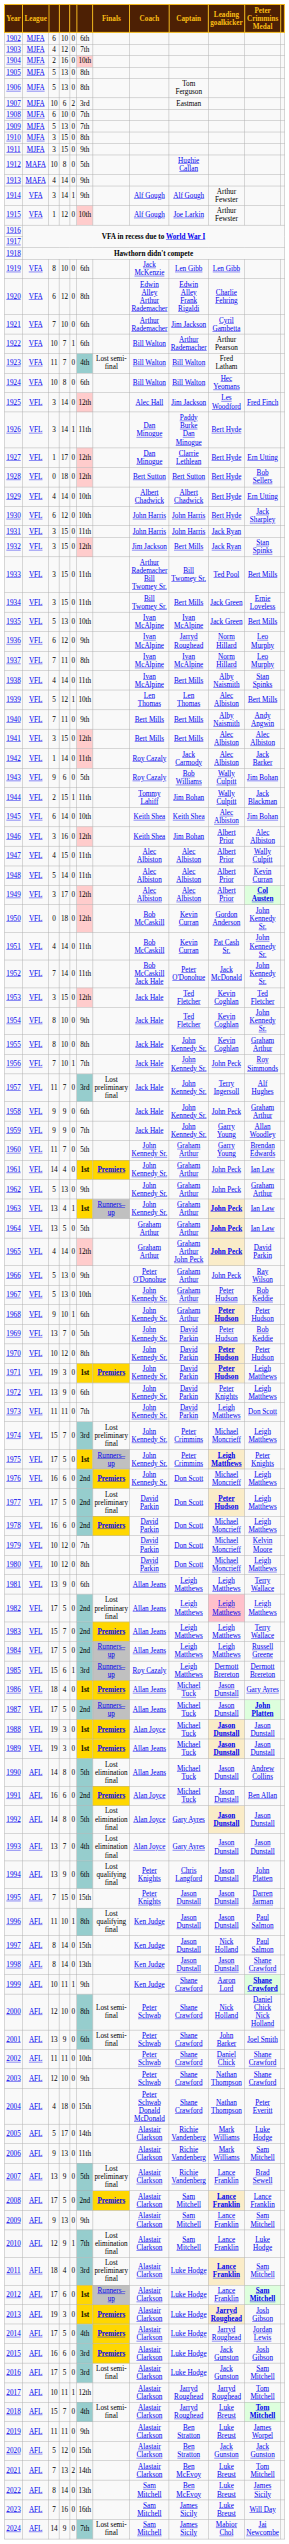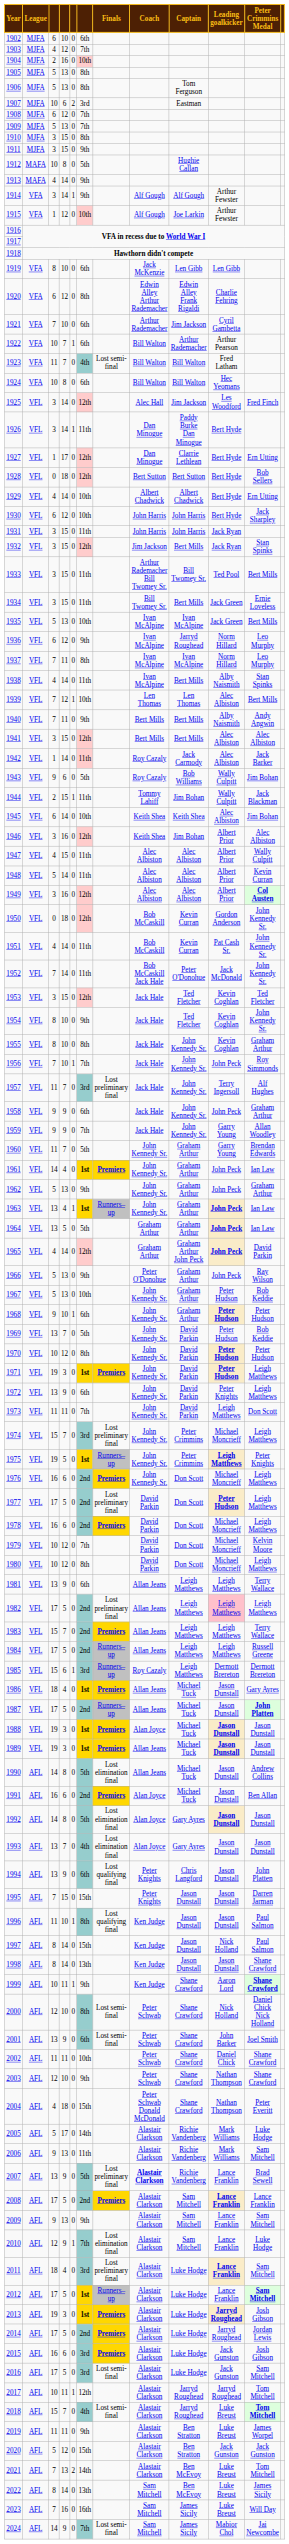(65, 115) 10 -> (65, 115) 12
(54, 700) 5 -> (54, 700) 7
(65, 895) 17 -> (65, 895) 16
(54, 1459) 17 -> (54, 1459) 19
(149, 2177) normal -> (149, 2177) bold
(65, 2295) 6 -> (65, 2295) 5
(85, 2334) 4th -> (85, 2334) 2nd
